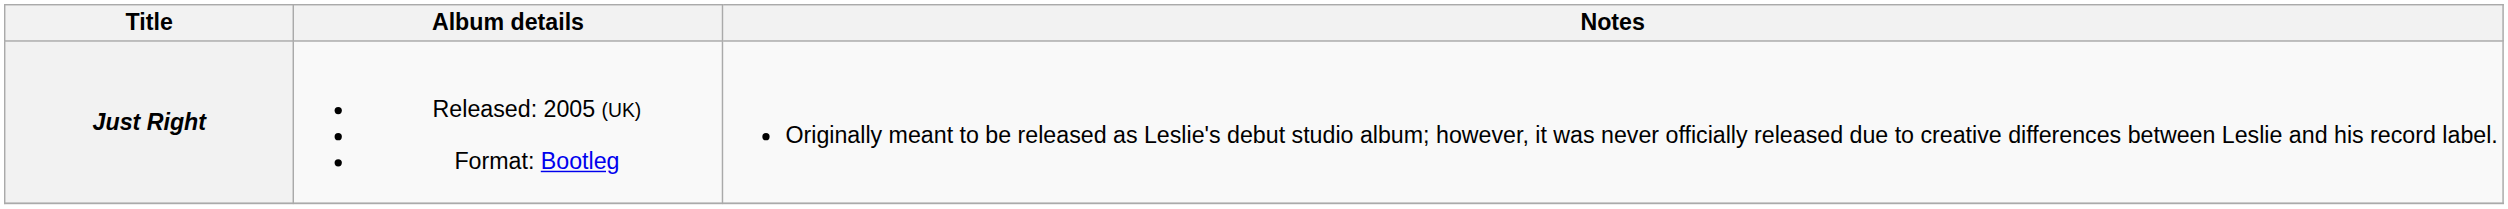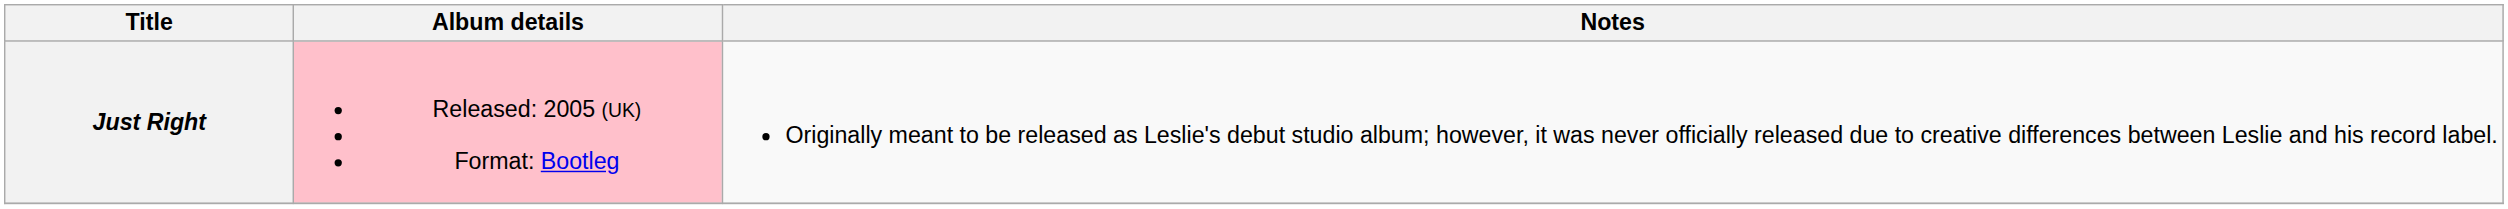(508, 135) no background -> (508, 135) pink background
